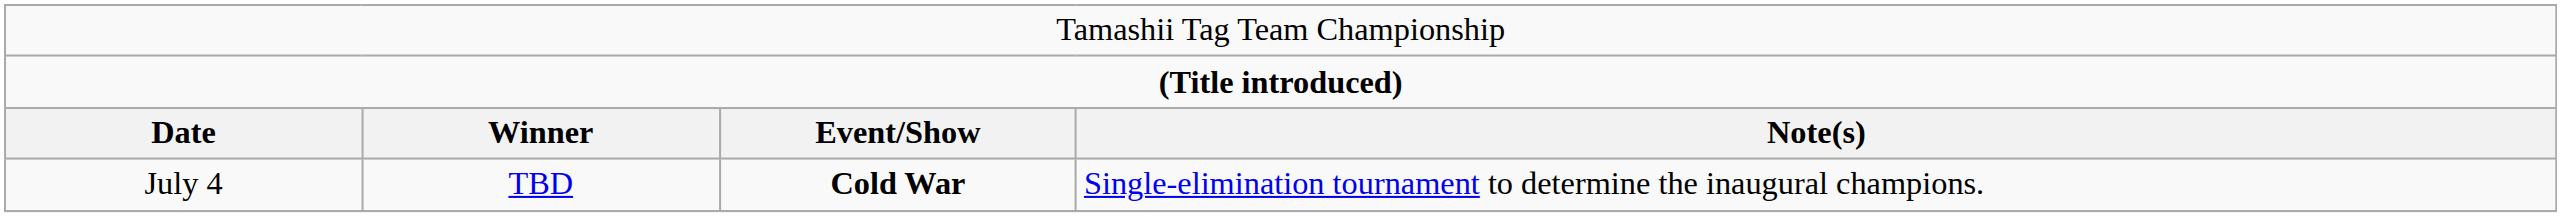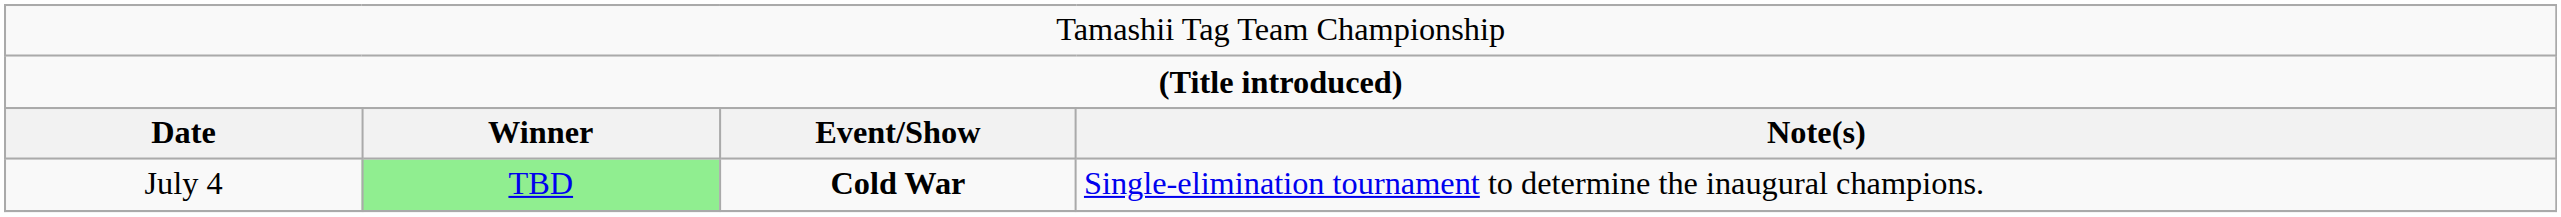(541, 183) no background -> (541, 183) lightgreen background
